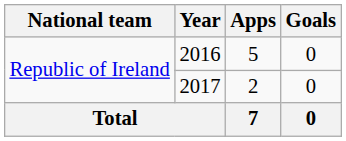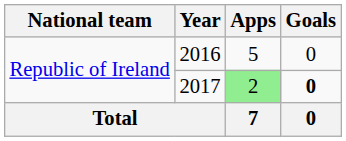(253, 86) no background -> (253, 86) lightgreen background
(311, 86) normal -> (311, 86) bold
